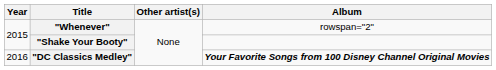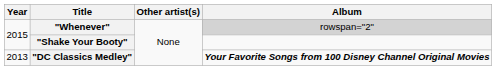(347, 27) no background -> (347, 27) lightgrey background
(17, 57) 2016 -> (17, 57) 2013
